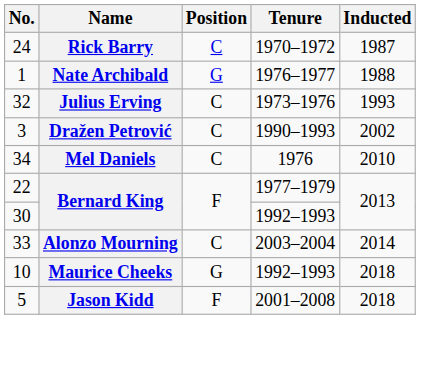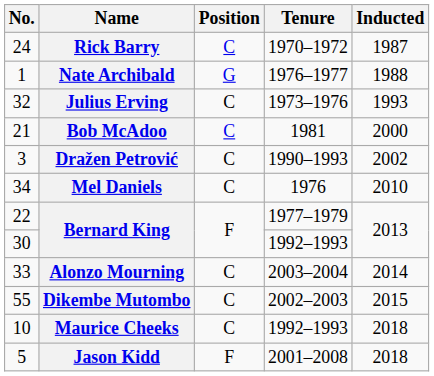+ row: (22, 131)
+ row: (22, 300)
(216, 272) G -> (229, 328) C
